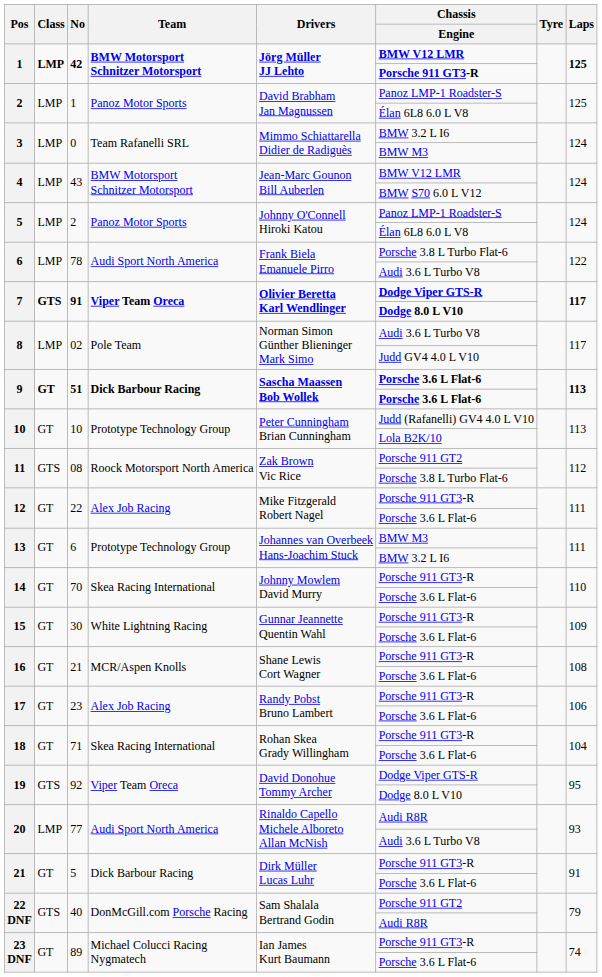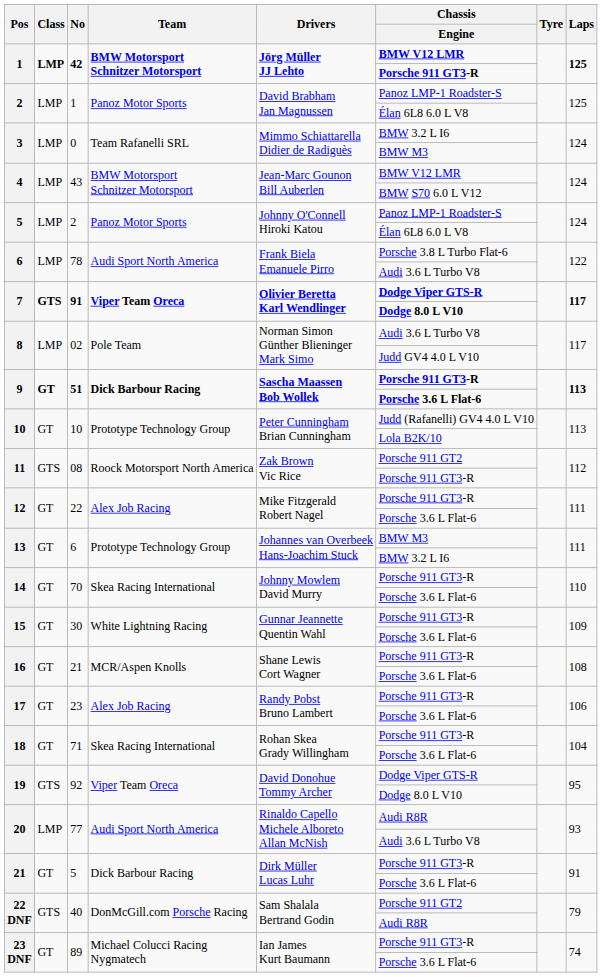(430, 379) Porsche 3.6 L Flat-6 -> (429, 379) Porsche 911 GT3-R
(443, 478) Porsche 3.8 L Turbo Flat-6 -> (426, 478) Porsche 911 GT3-R
